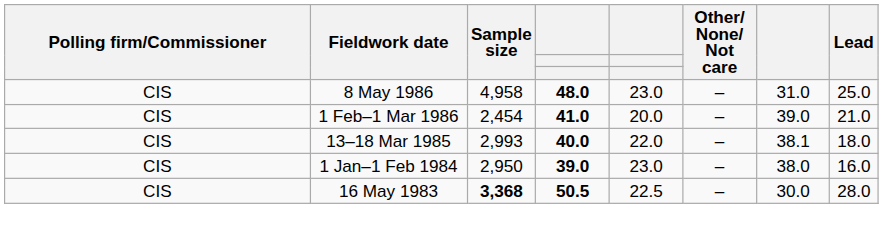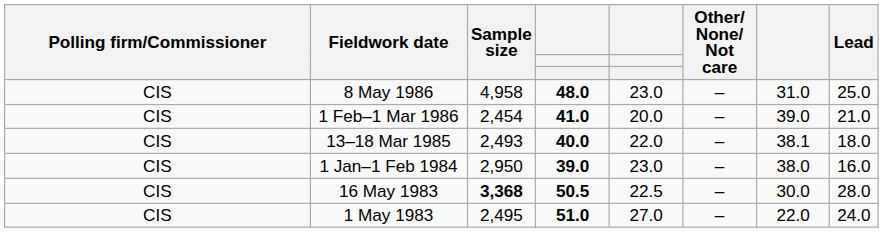(501, 141) 2,993 -> (501, 141) 2,493
+ row: (389, 215)
